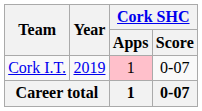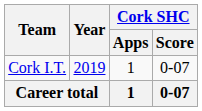(131, 67) pink background -> (131, 67) no background
